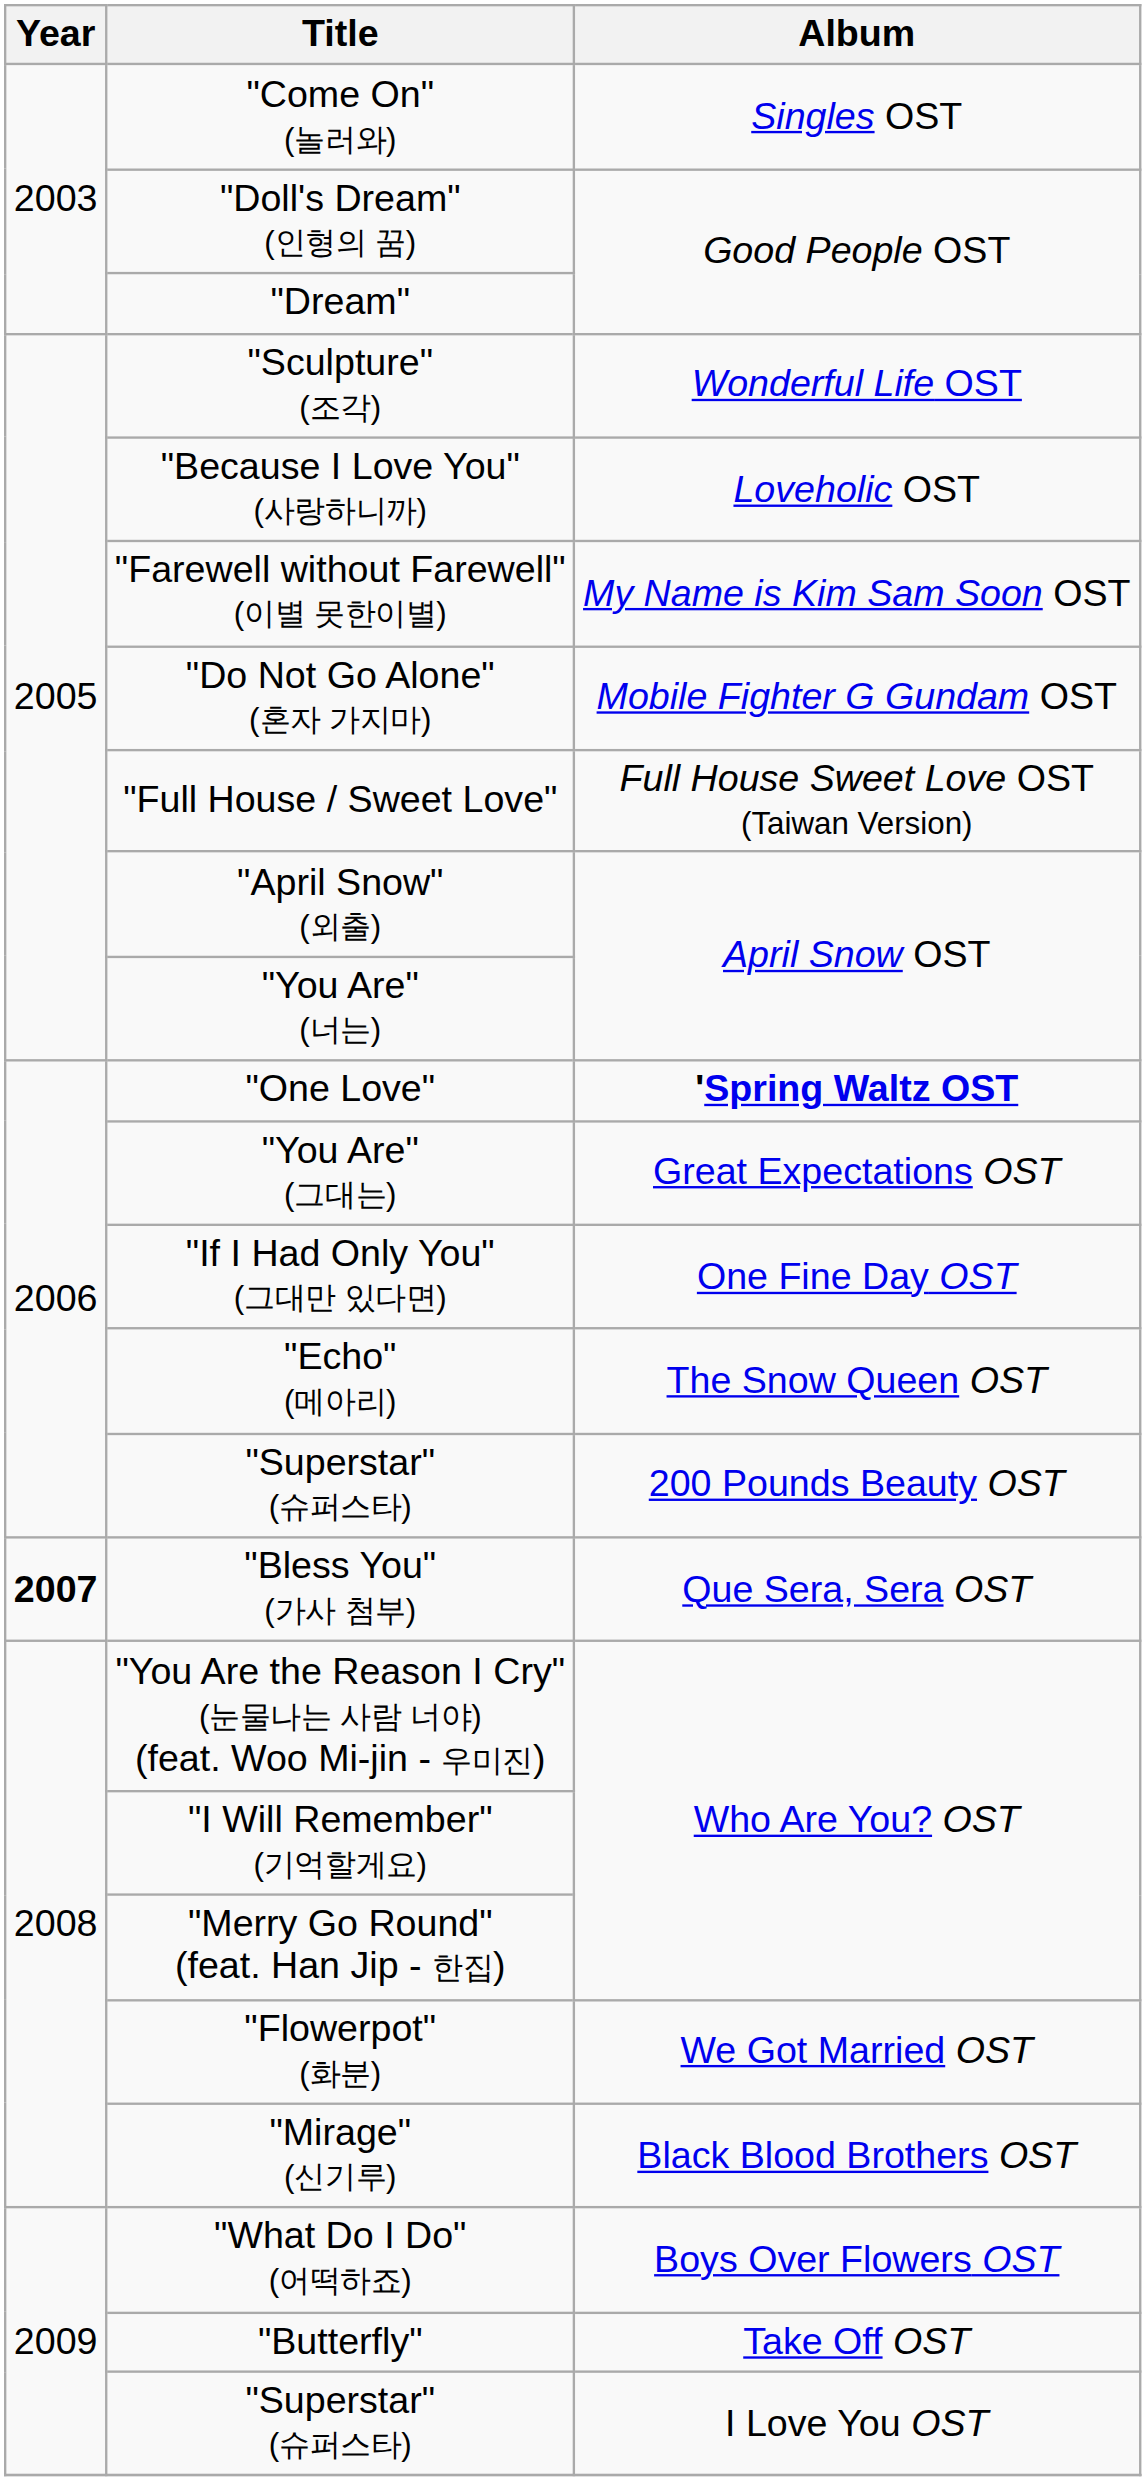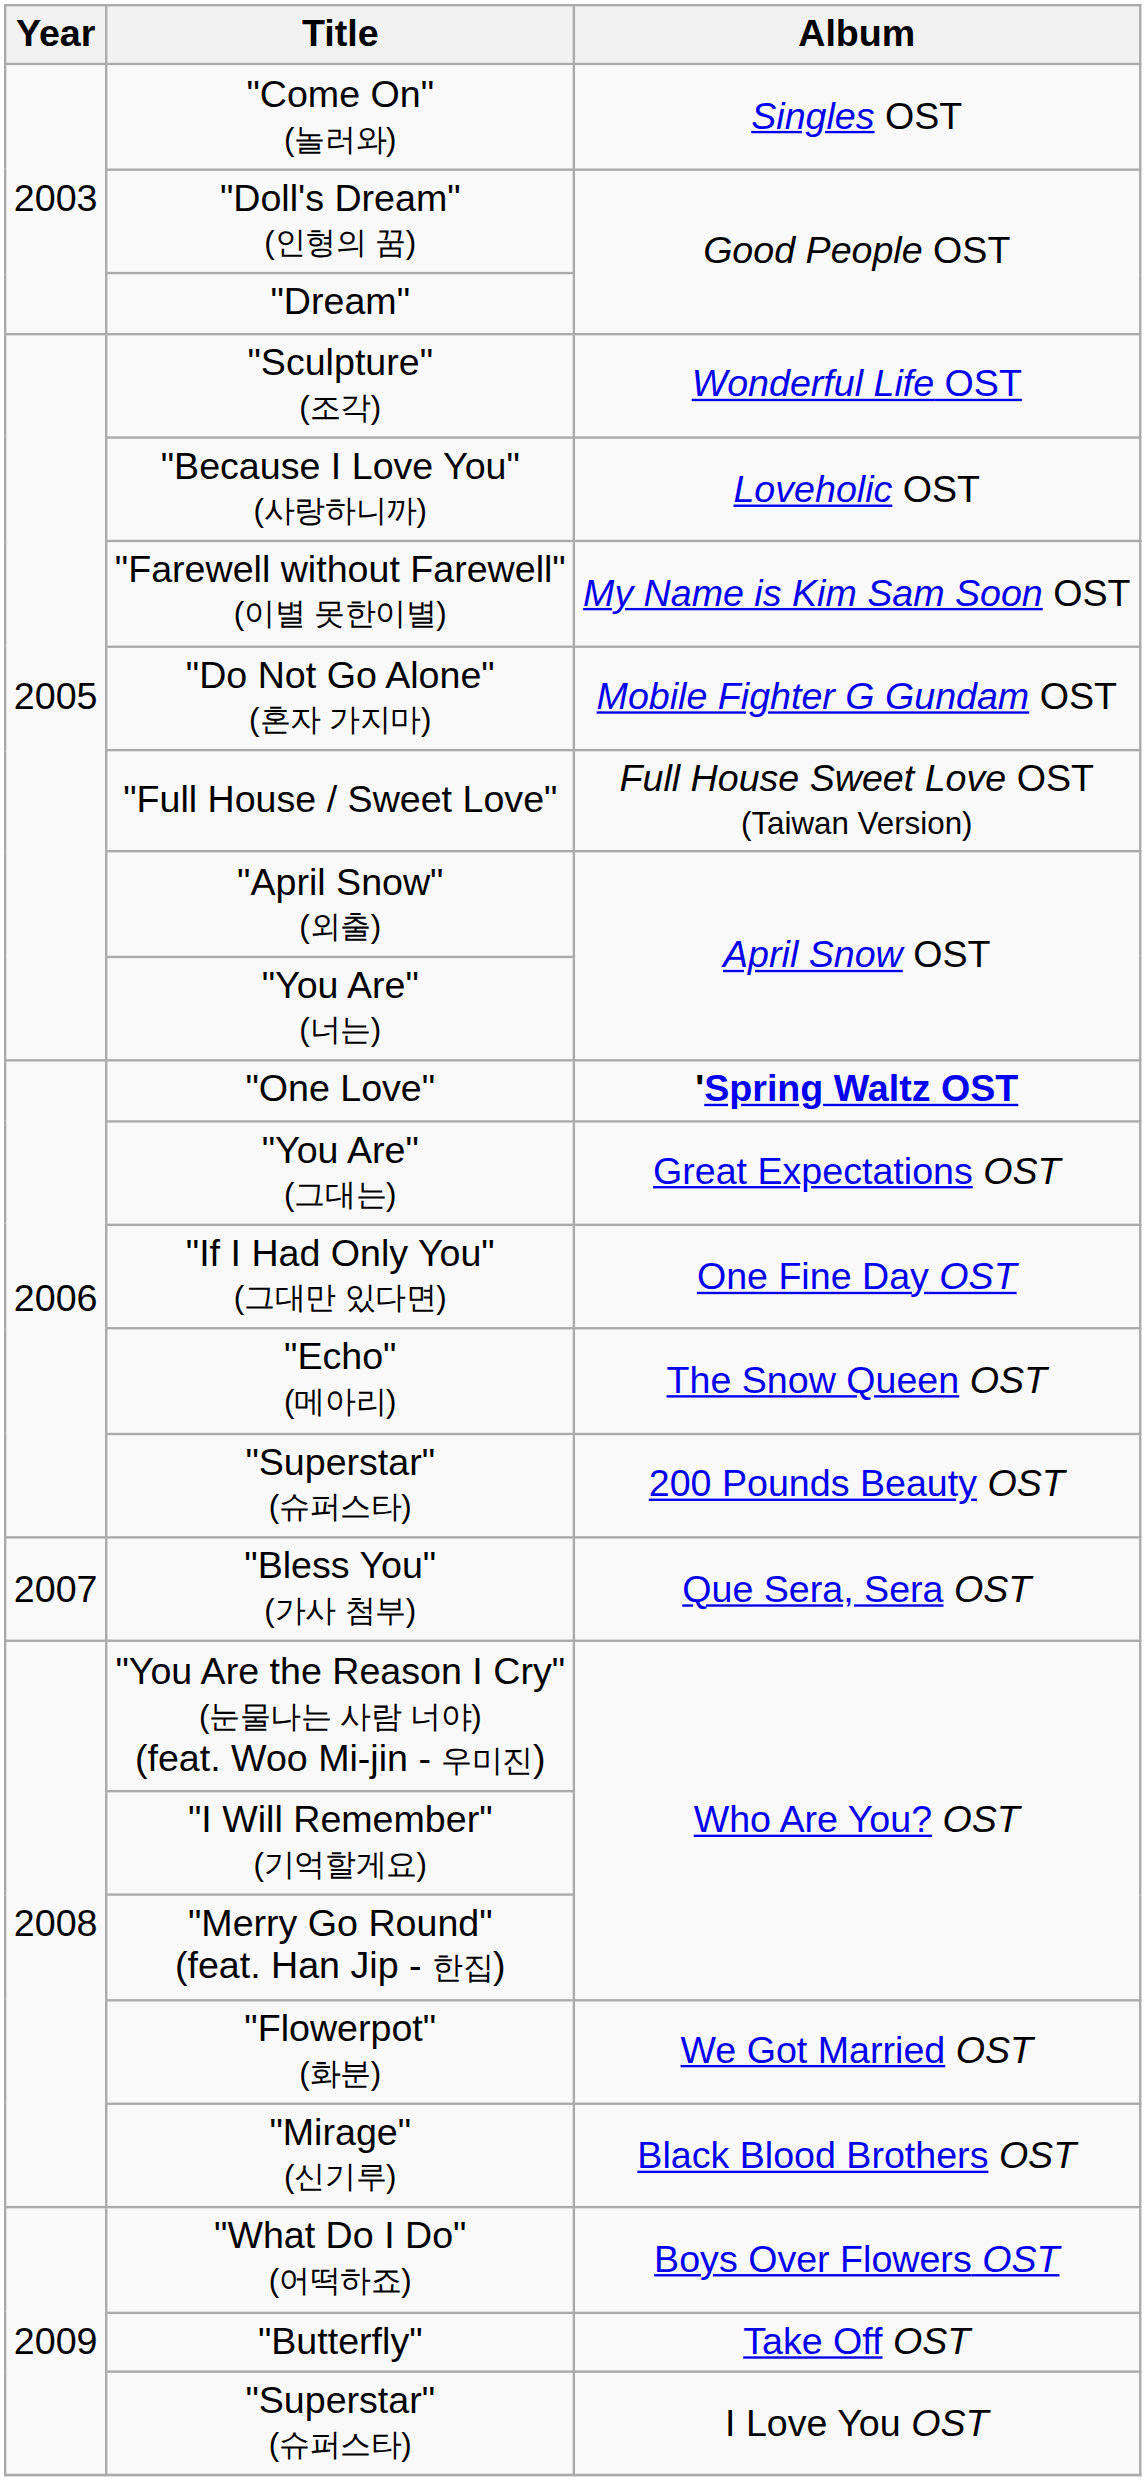(56, 1588) bold -> (56, 1588) normal
